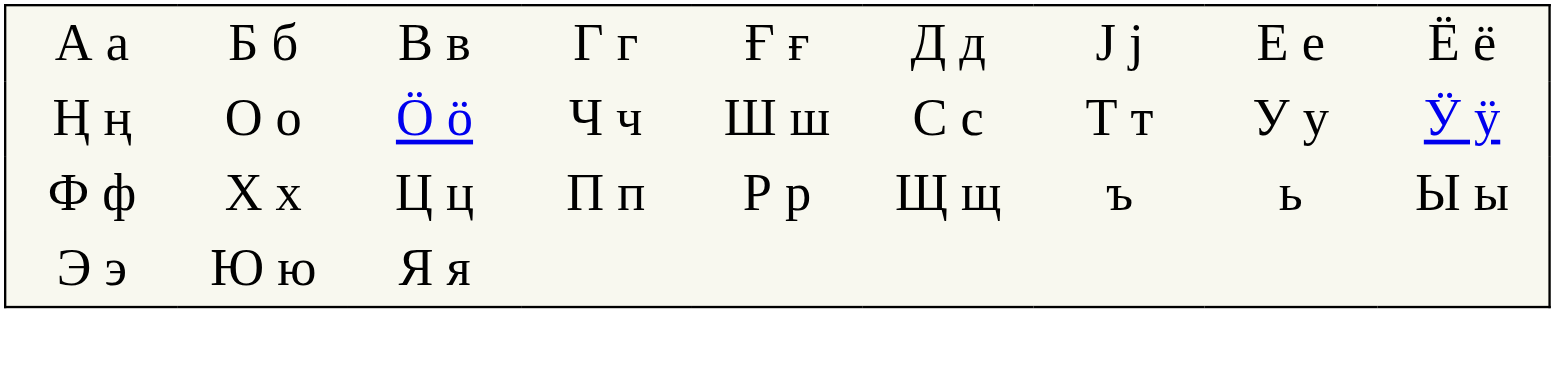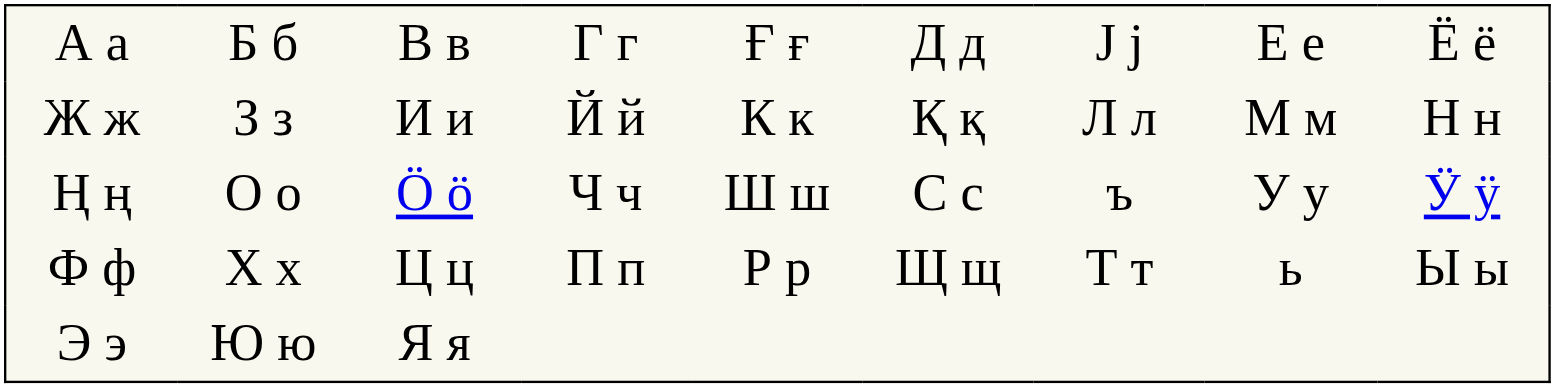+ row: (92, 117)
(1120, 117) Т т -> (1120, 192) ъ
(1120, 192) ъ -> (1120, 267) Т т
